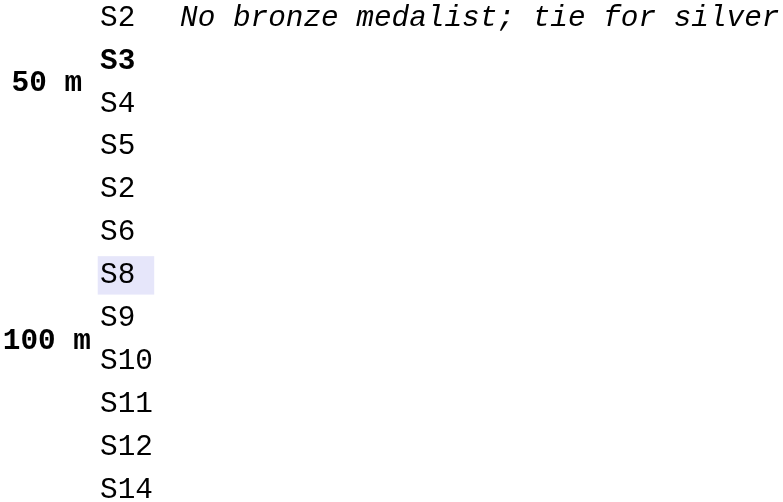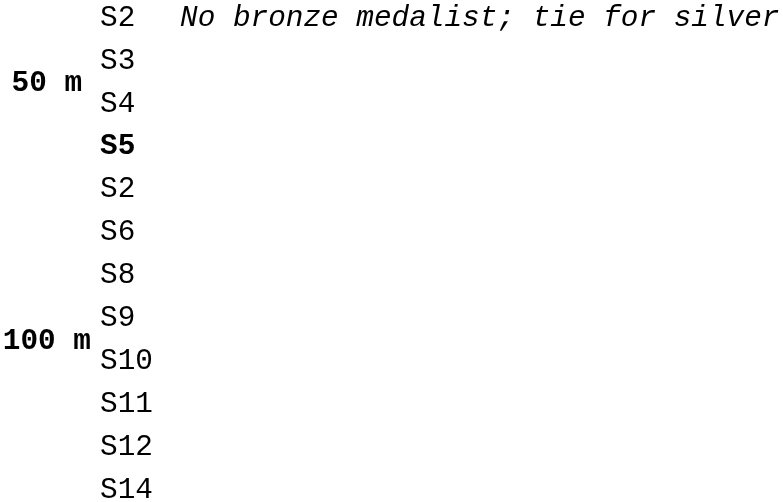(118, 61) bold -> (118, 61) normal
(118, 147) normal -> (118, 147) bold
(118, 275) lavender background -> (118, 275) no background
